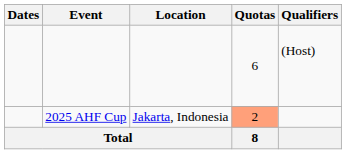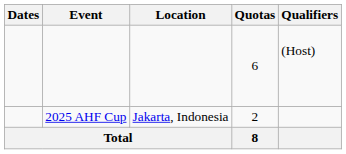(255, 116) lightsalmon background -> (255, 116) no background
